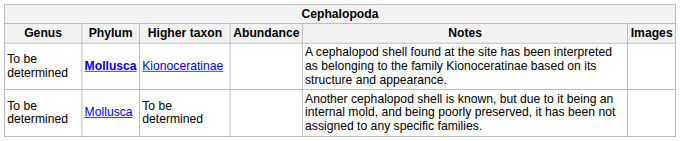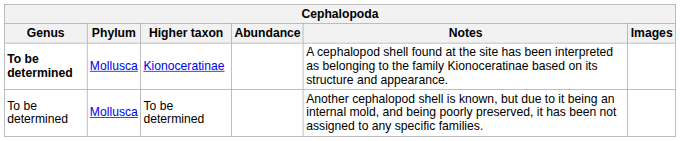(38, 66) normal -> (40, 66) bold
(111, 66) bold -> (114, 66) normal
